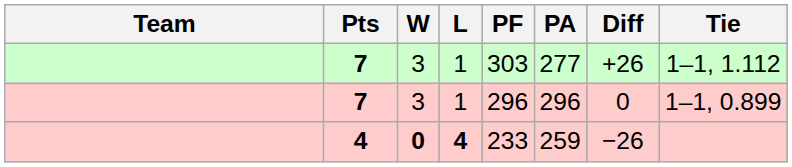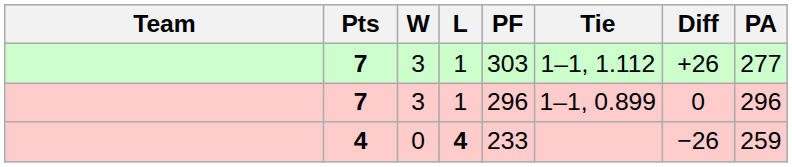columns swapped: (560, 24) <-> (723, 24)
(418, 141) bold -> (418, 141) normal
